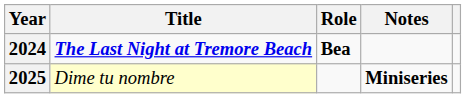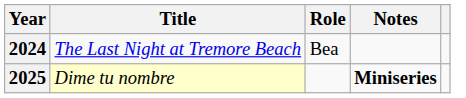(183, 48) bold -> (178, 48) normal
(336, 48) bold -> (324, 48) normal
